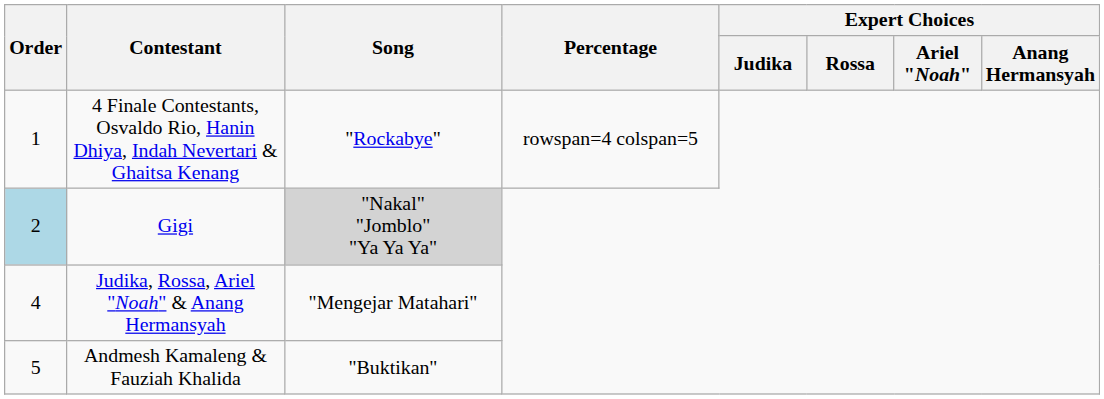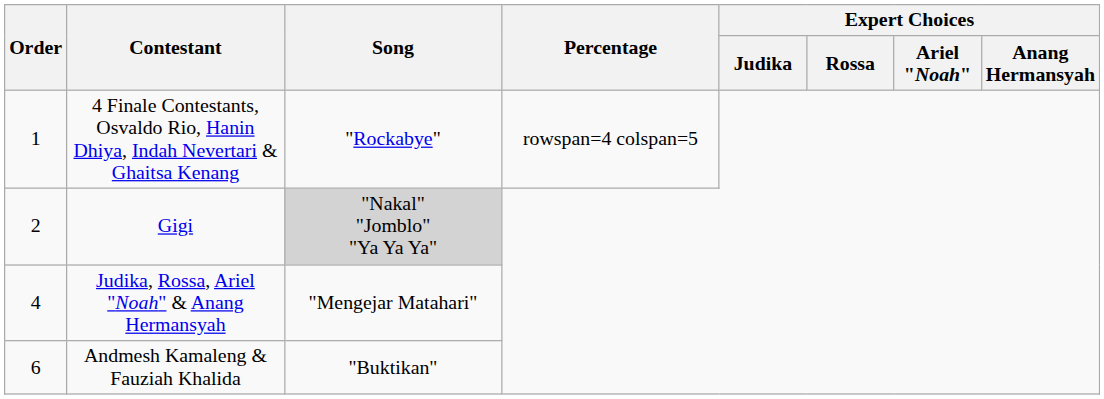(36, 226) lightblue background -> (36, 226) no background
(36, 367) 5 -> (36, 367) 6
